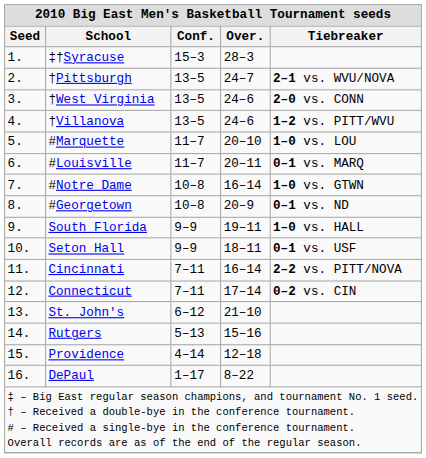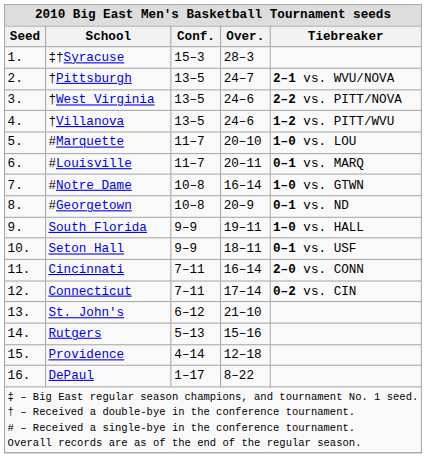(318, 100) 2–0 vs. CONN -> (337, 100) 2–2 vs. PITT/NOVA
(337, 270) 2–2 vs. PITT/NOVA -> (318, 270) 2–0 vs. CONN
